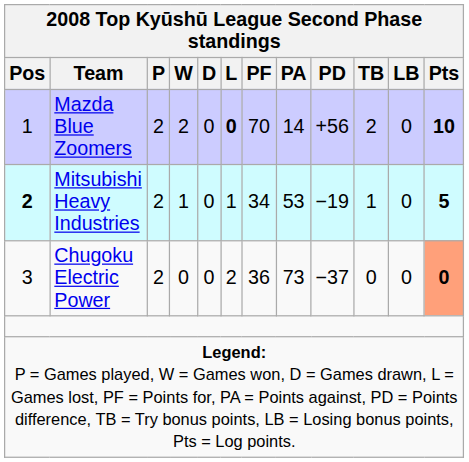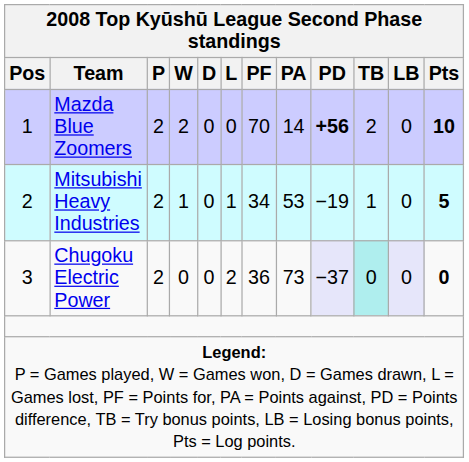(231, 126) bold -> (231, 126) normal
(332, 126) normal -> (332, 126) bold
(27, 202) bold -> (27, 202) normal
(332, 277) no background -> (332, 277) lavender background
(371, 277) no background -> (371, 277) paleturquoise background
(406, 277) no background -> (406, 277) lavender background
(444, 277) lightsalmon background -> (444, 277) no background
